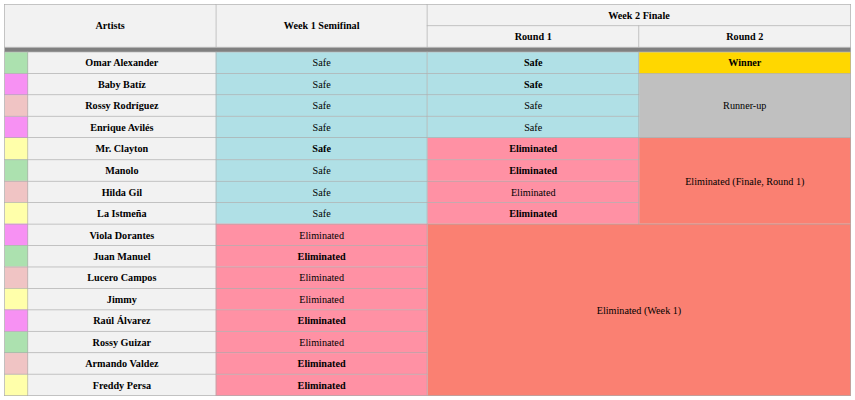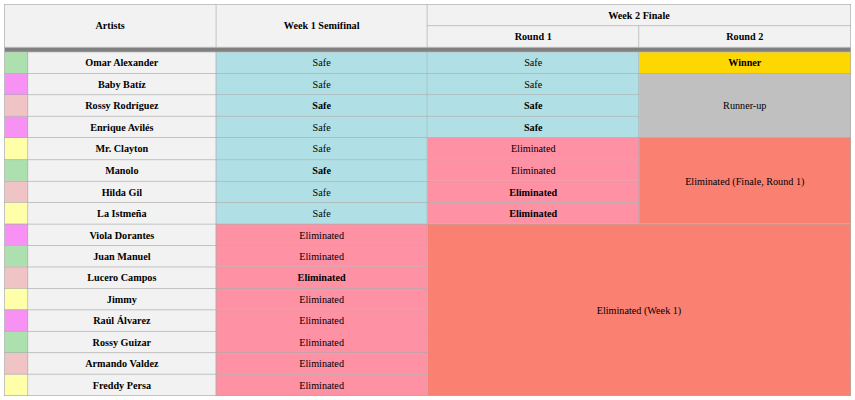(533, 63) bold -> (533, 63) normal
(533, 84) bold -> (533, 84) normal
(322, 106) normal -> (322, 106) bold
(533, 106) normal -> (533, 106) bold
(533, 127) normal -> (533, 127) bold
(322, 149) bold -> (322, 149) normal
(533, 149) bold -> (533, 149) normal
(322, 170) normal -> (322, 170) bold
(533, 170) bold -> (533, 170) normal
(533, 192) normal -> (533, 192) bold
(322, 256) bold -> (322, 256) normal
(322, 278) normal -> (322, 278) bold
(322, 321) bold -> (322, 321) normal
(322, 364) bold -> (322, 364) normal
(322, 385) bold -> (322, 385) normal
